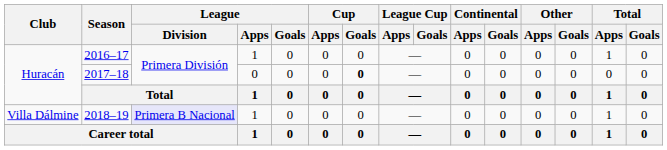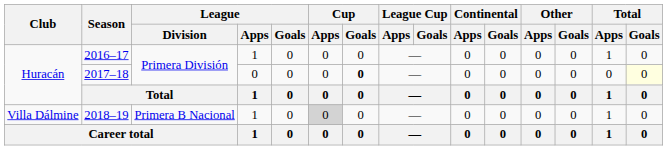(644, 74) no background -> (644, 74) lightyellow background
(185, 114) lavender background -> (185, 114) no background
(325, 114) no background -> (325, 114) lightgrey background
